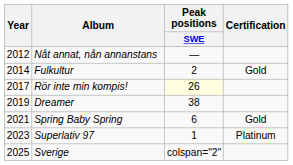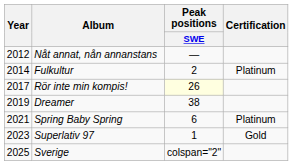(256, 71) Gold -> (256, 71) Platinum
(256, 119) Gold -> (256, 119) Platinum
(256, 136) Platinum -> (256, 136) Gold
